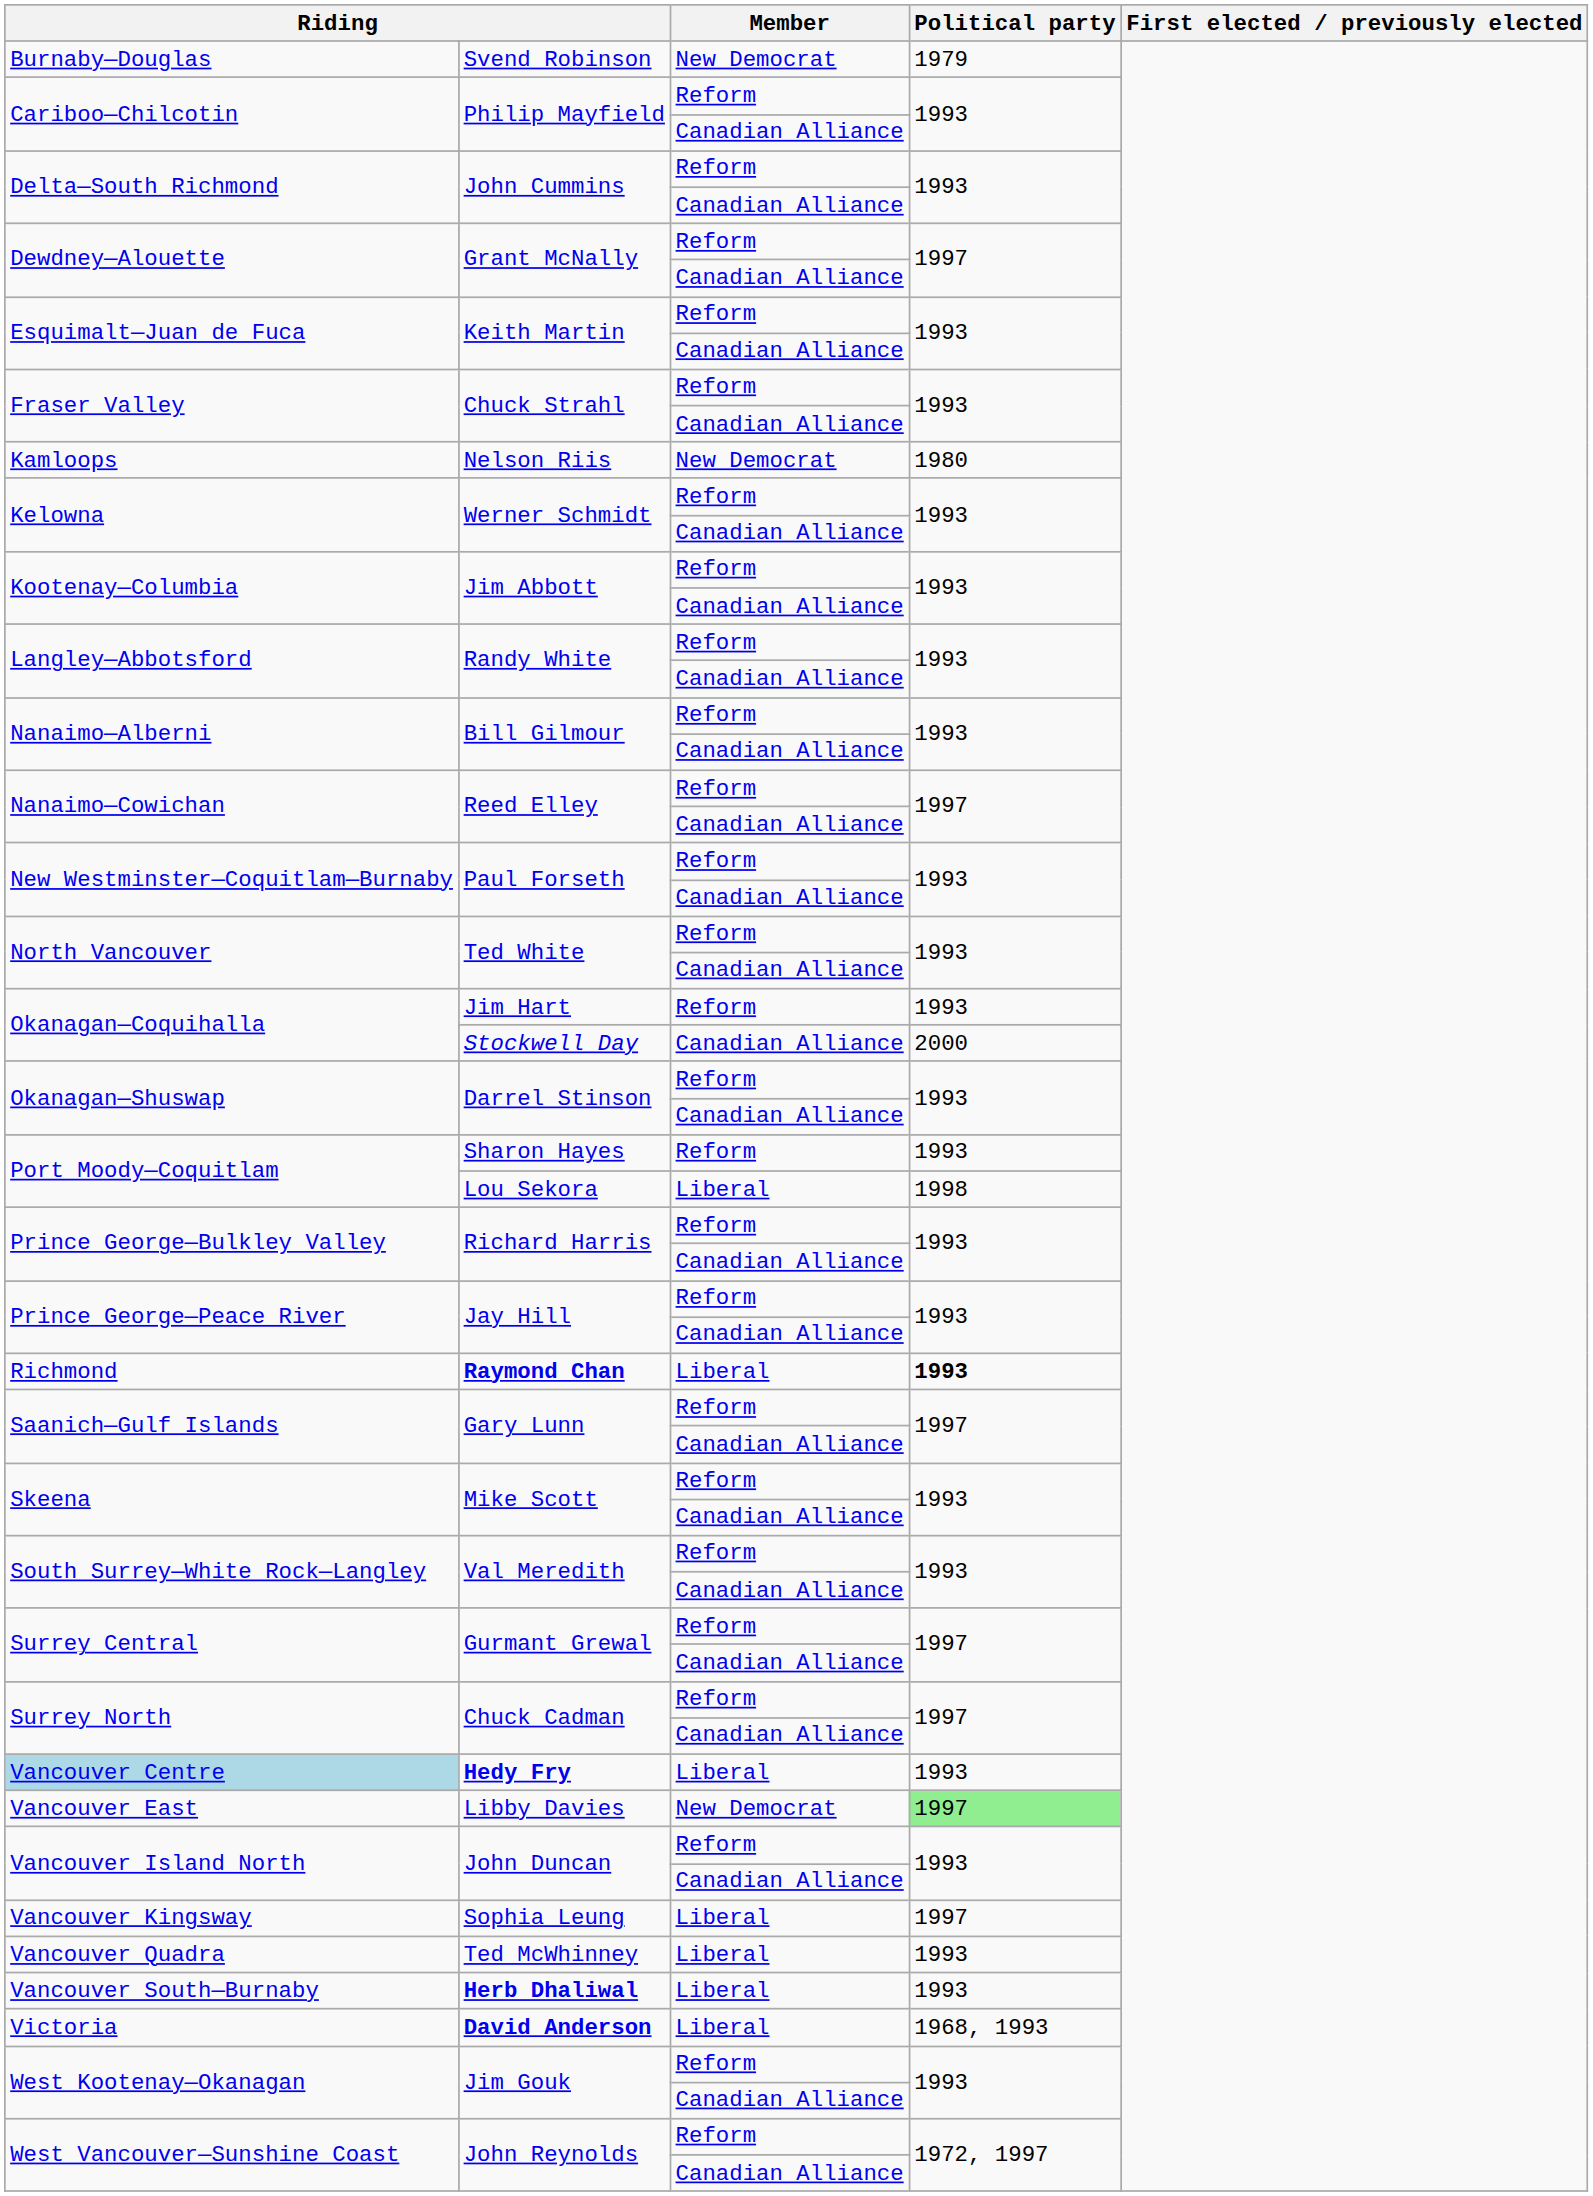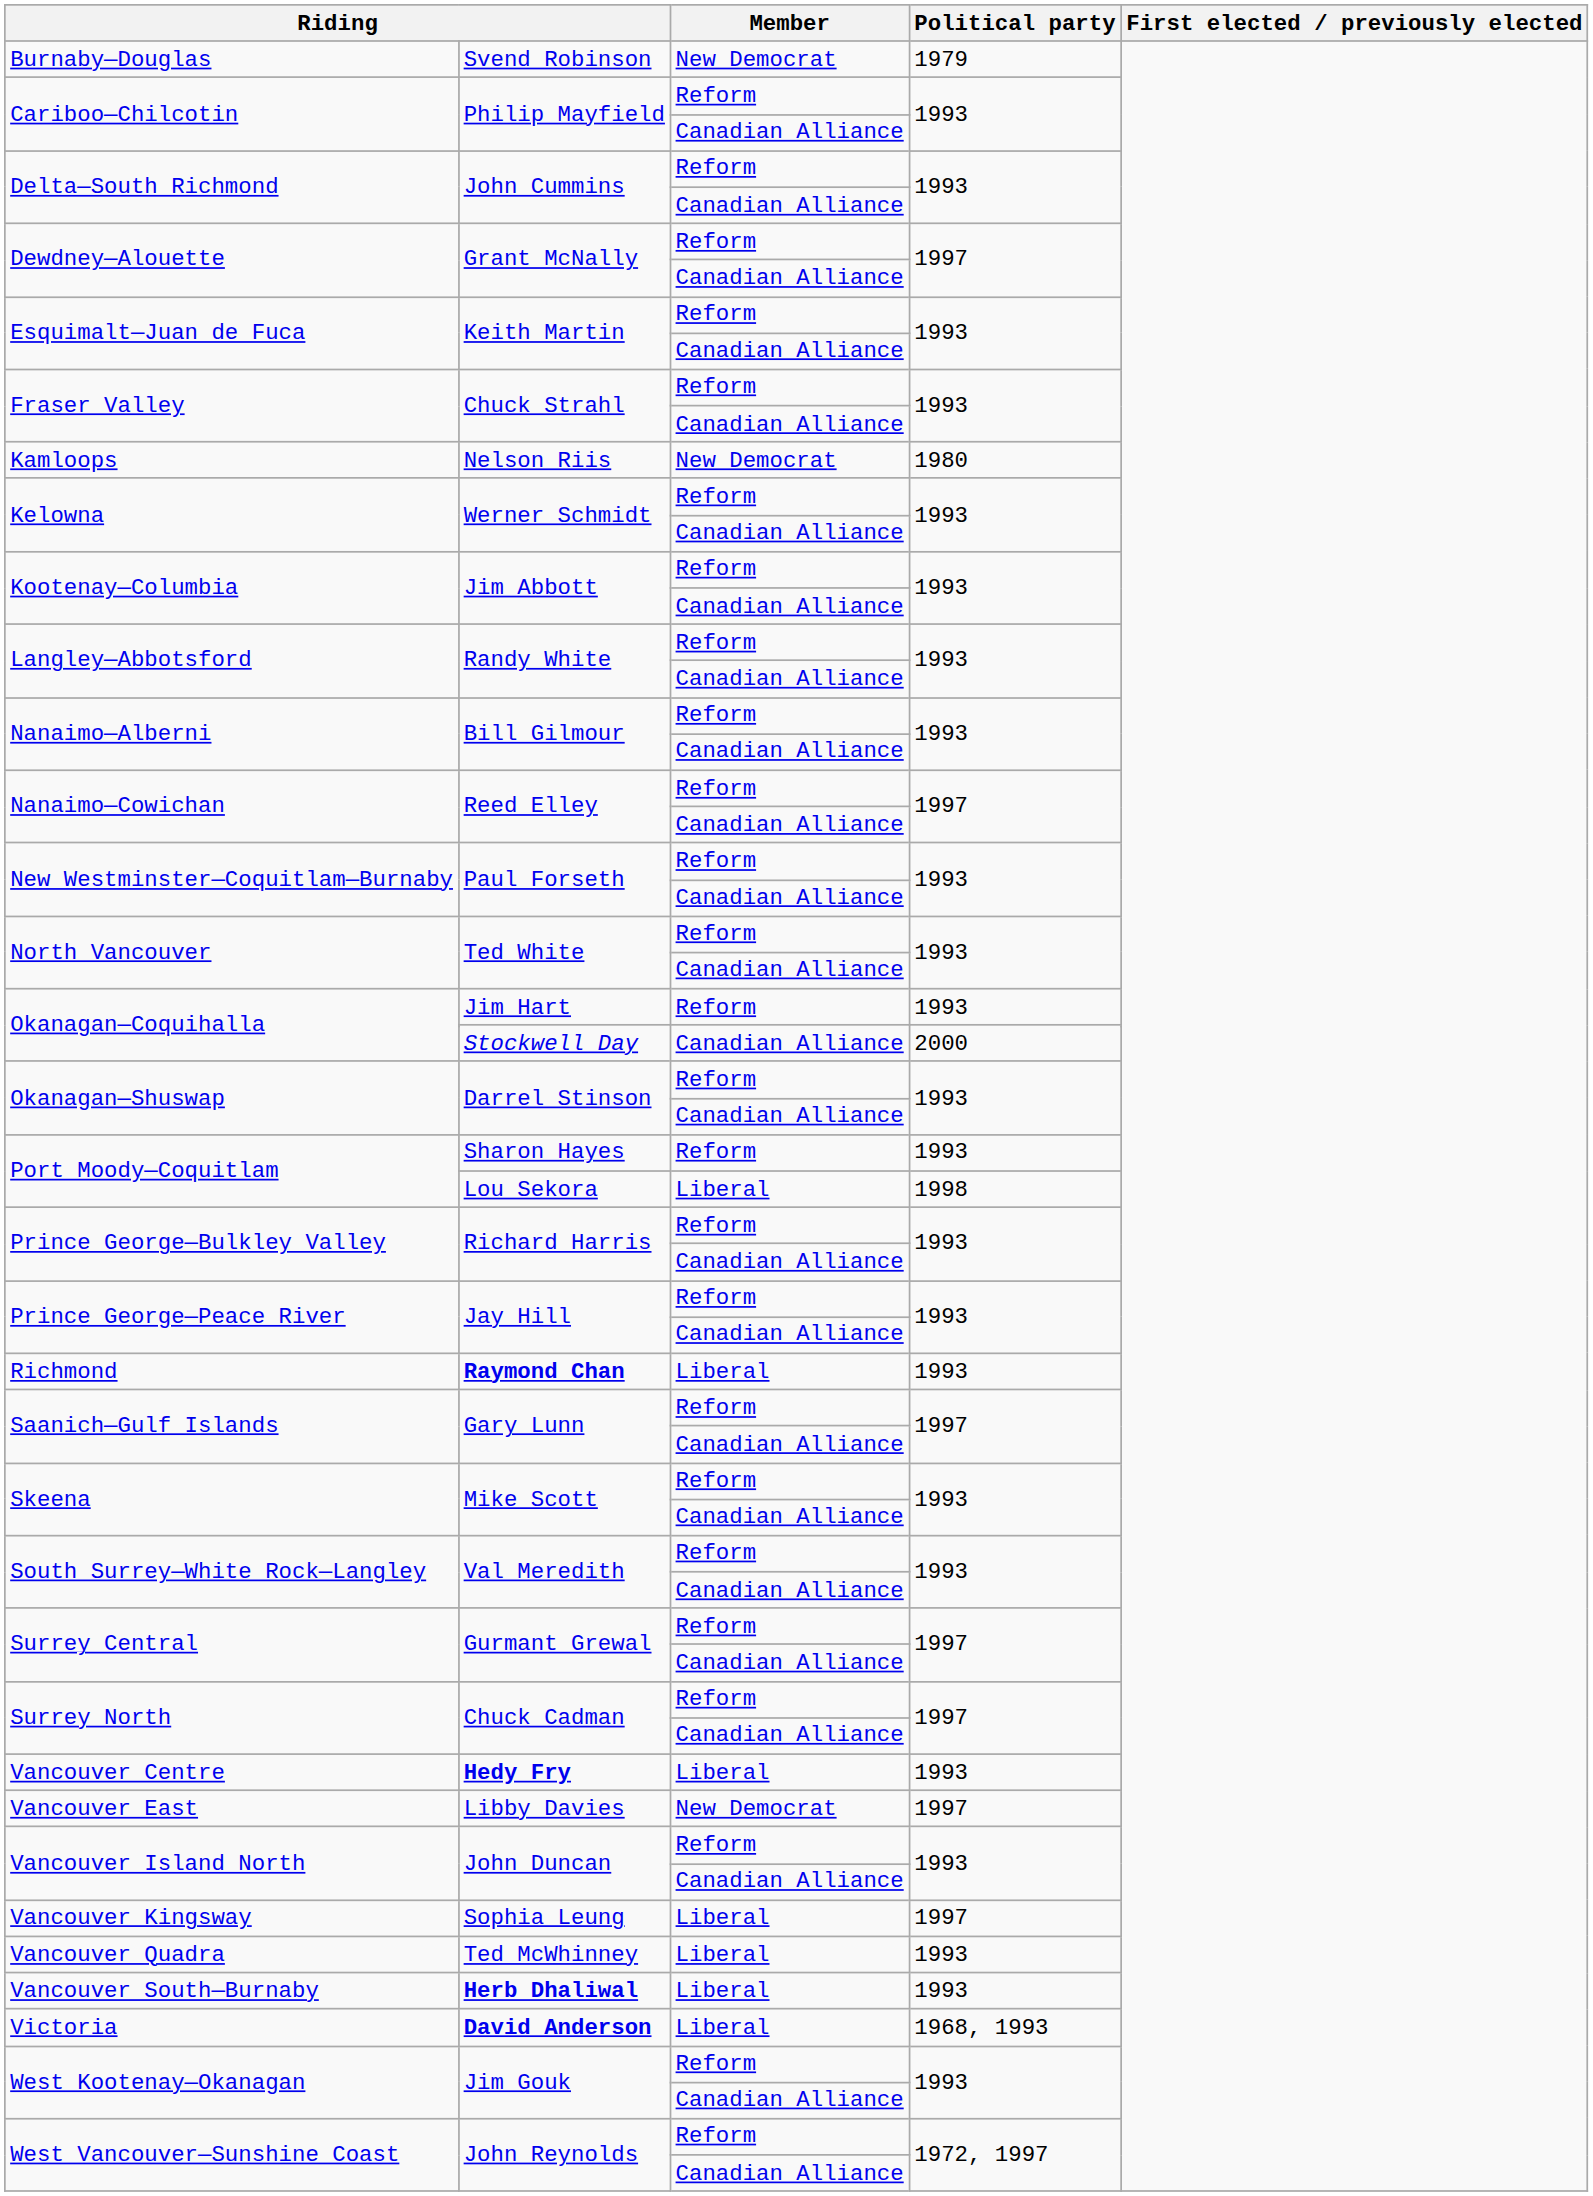(941, 1371) bold -> (941, 1371) normal
(118, 1772) lightblue background -> (118, 1772) no background
(941, 1809) lightgreen background -> (941, 1809) no background
